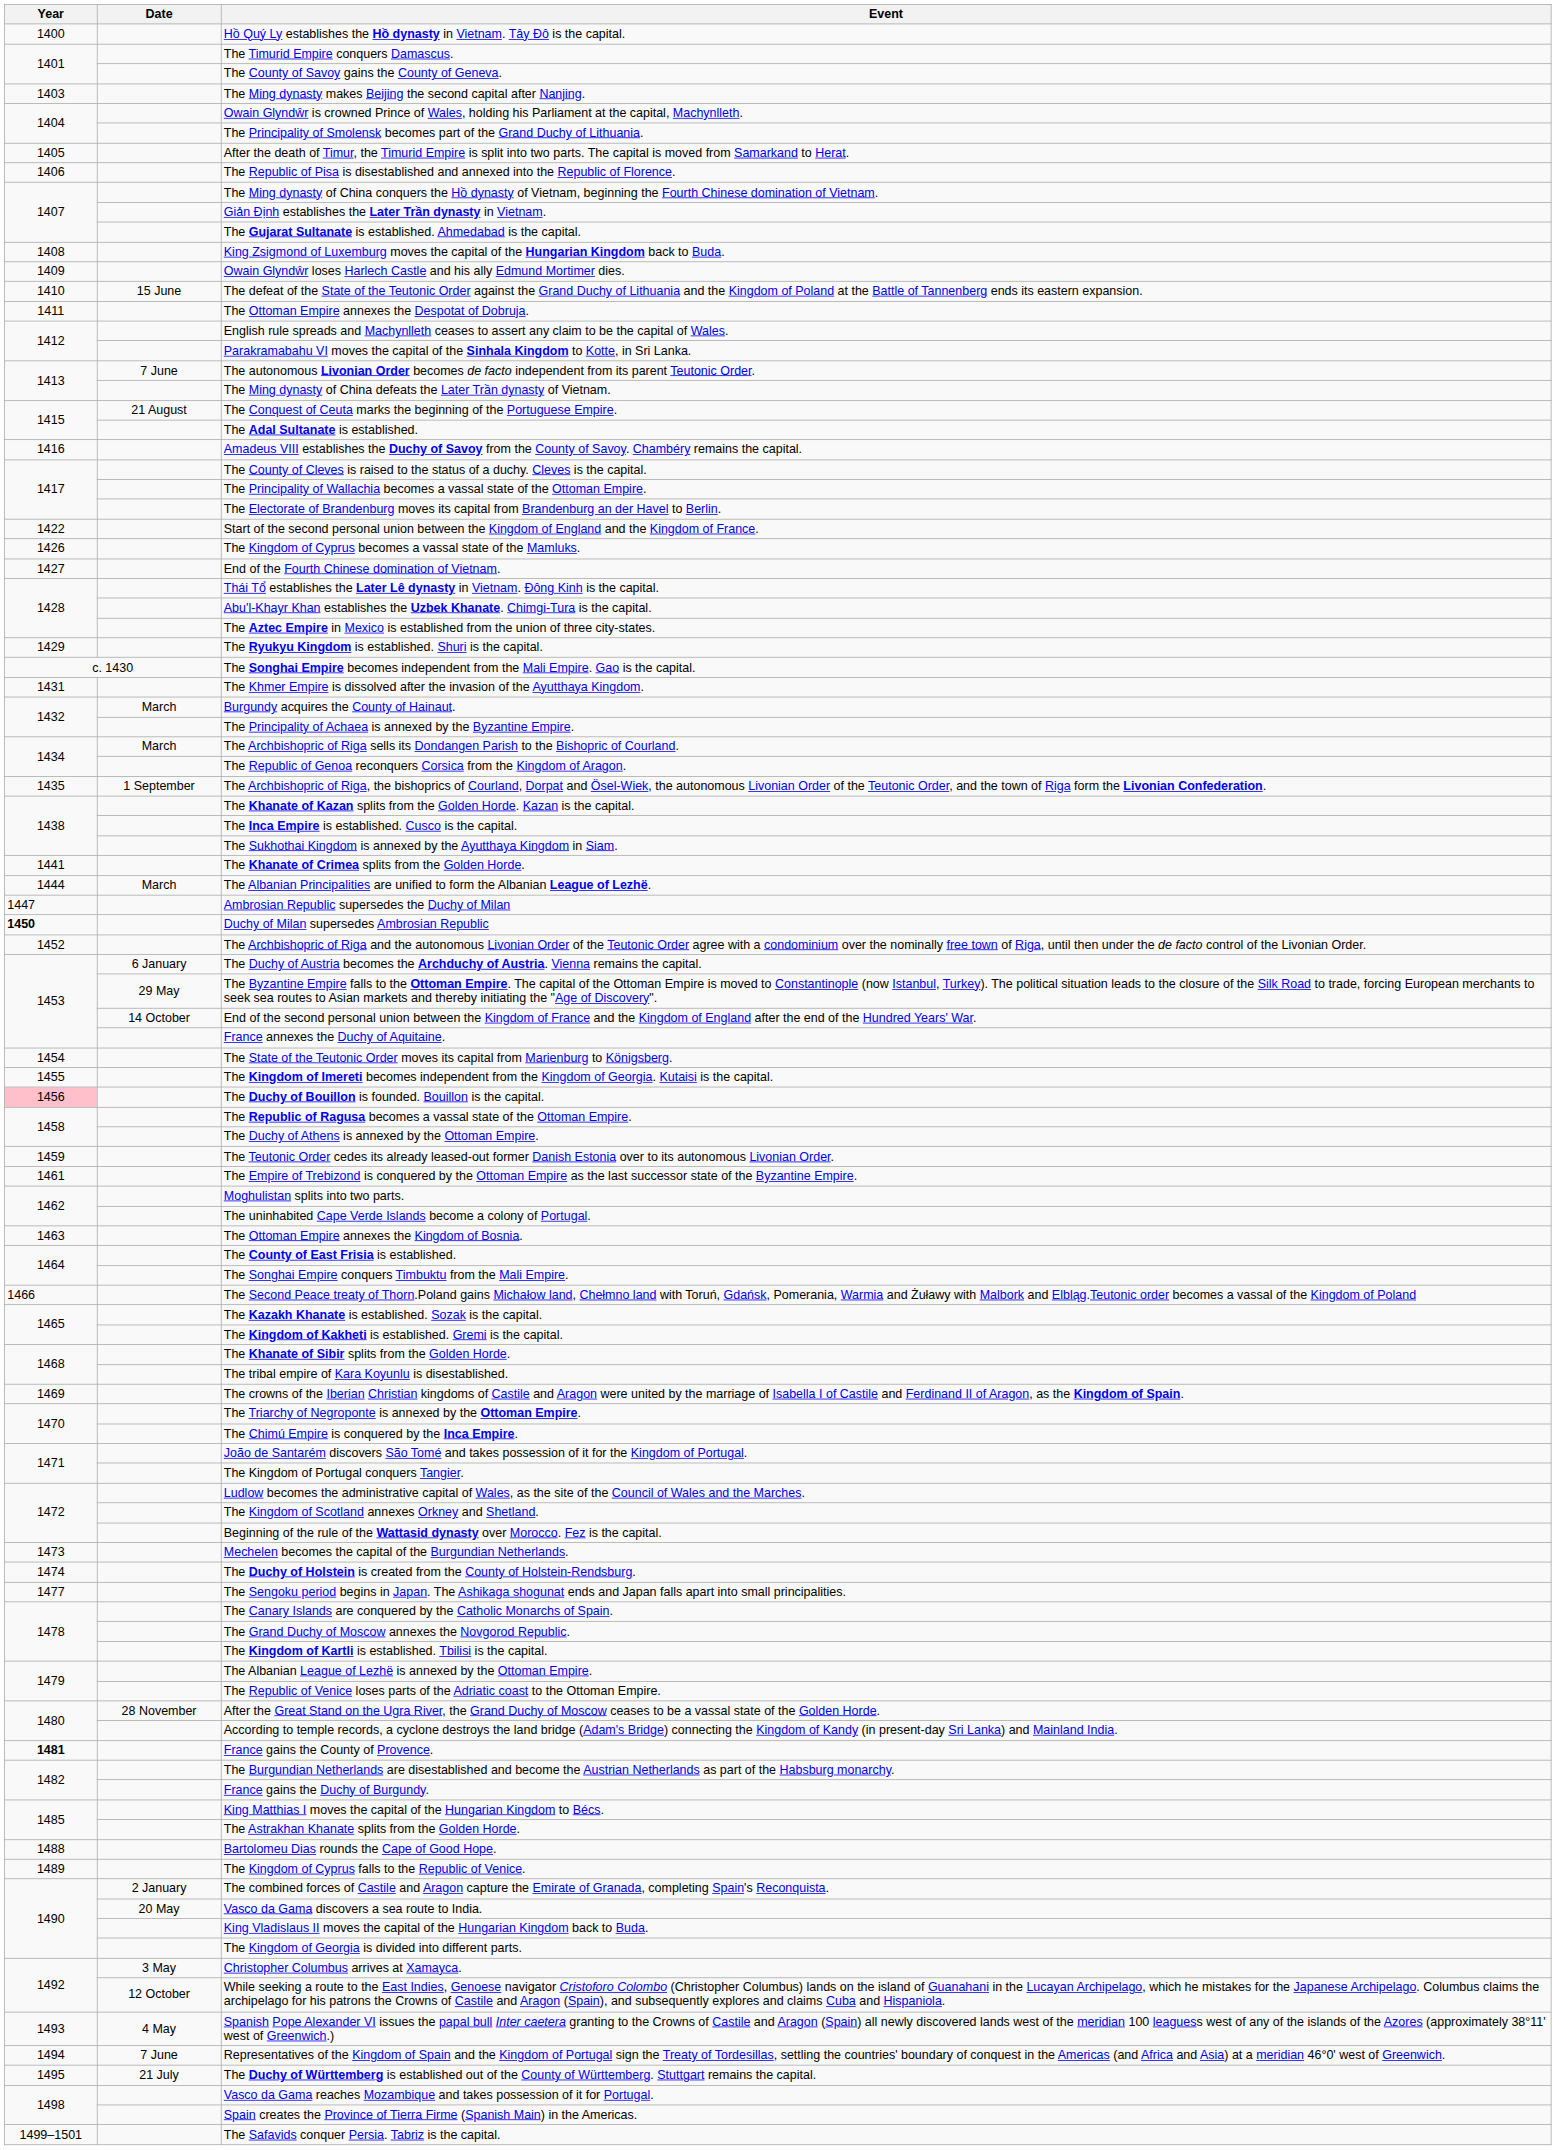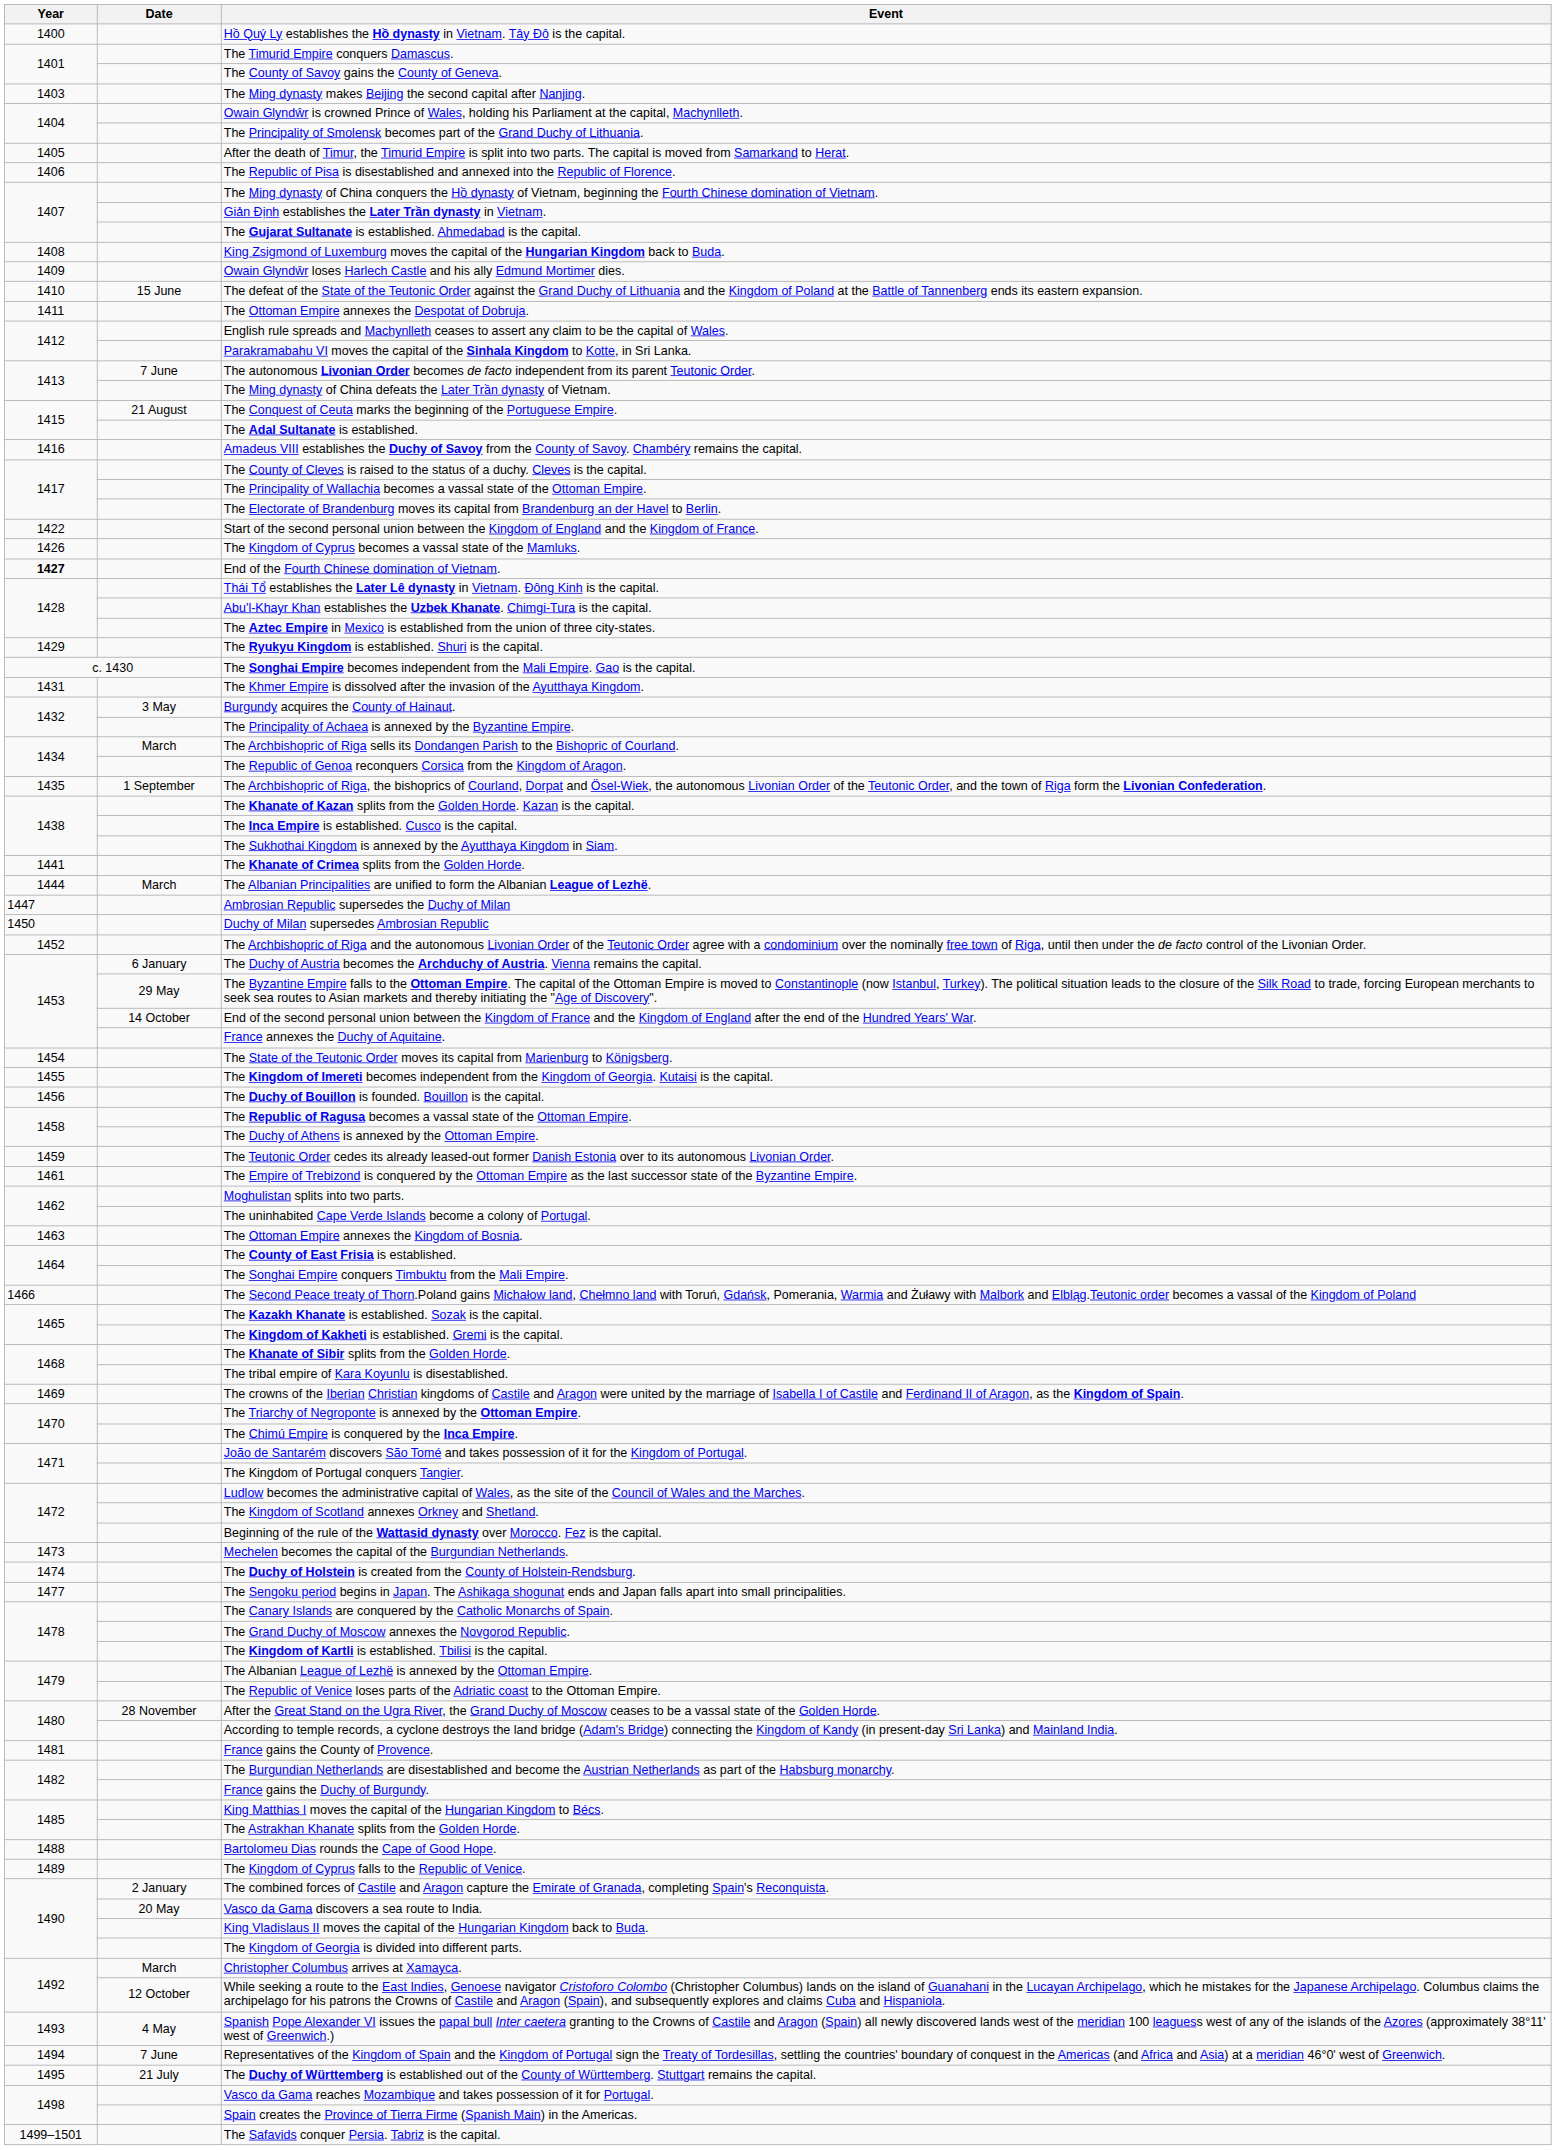(51, 568) normal -> (51, 568) bold
(159, 707) March -> (159, 707) 3 May
(21, 924) bold -> (21, 924) normal
(51, 1097) pink background -> (51, 1097) no background
(51, 1750) bold -> (51, 1750) normal
(159, 1968) 3 May -> (159, 1968) March
